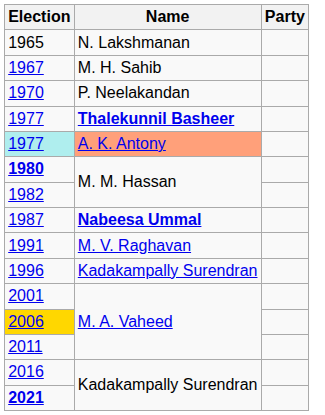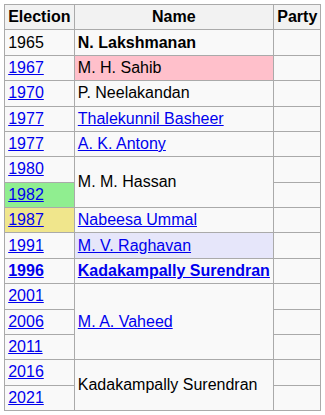(134, 42) normal -> (137, 42) bold
(120, 67) no background -> (120, 67) pink background
(156, 118) bold -> (151, 118) normal
(26, 144) paleturquoise background -> (26, 144) no background
(122, 144) lightsalmon background -> (122, 144) no background
(26, 169) bold -> (26, 169) normal
(26, 194) no background -> (26, 194) lightgreen background
(26, 220) no background -> (26, 220) khaki background
(140, 220) bold -> (137, 220) normal
(134, 245) no background -> (134, 245) lavender background
(26, 270) normal -> (26, 270) bold
(168, 270) normal -> (174, 270) bold
(26, 321) gold background -> (26, 321) no background
(26, 397) bold -> (26, 397) normal
